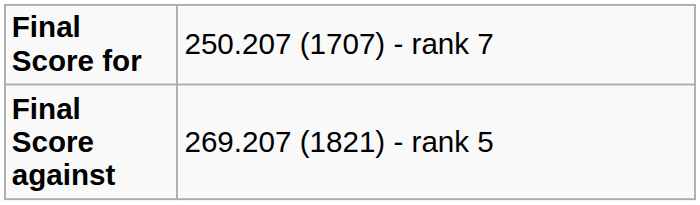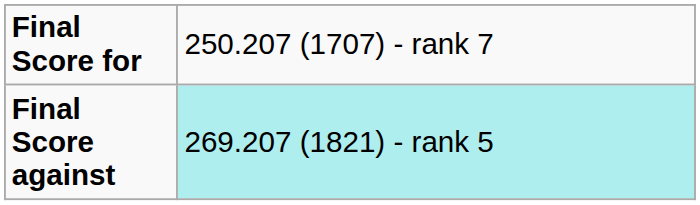(339, 141) no background -> (339, 141) paleturquoise background
